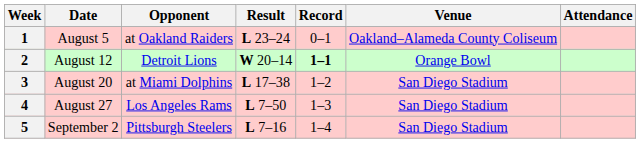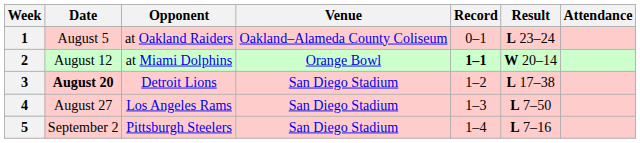columns swapped: (266, 15) <-> (453, 15)
(179, 60) Detroit Lions -> (179, 60) at Miami Dolphins
(83, 82) normal -> (83, 82) bold
(179, 82) at Miami Dolphins -> (179, 82) Detroit Lions
